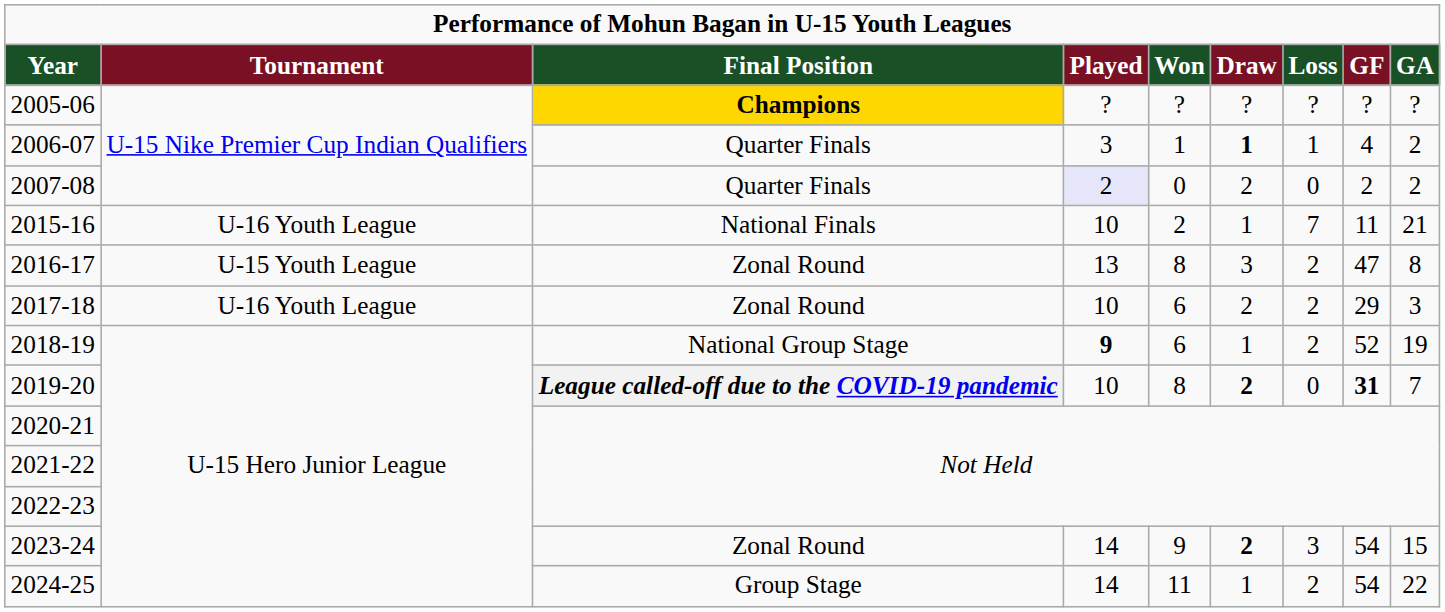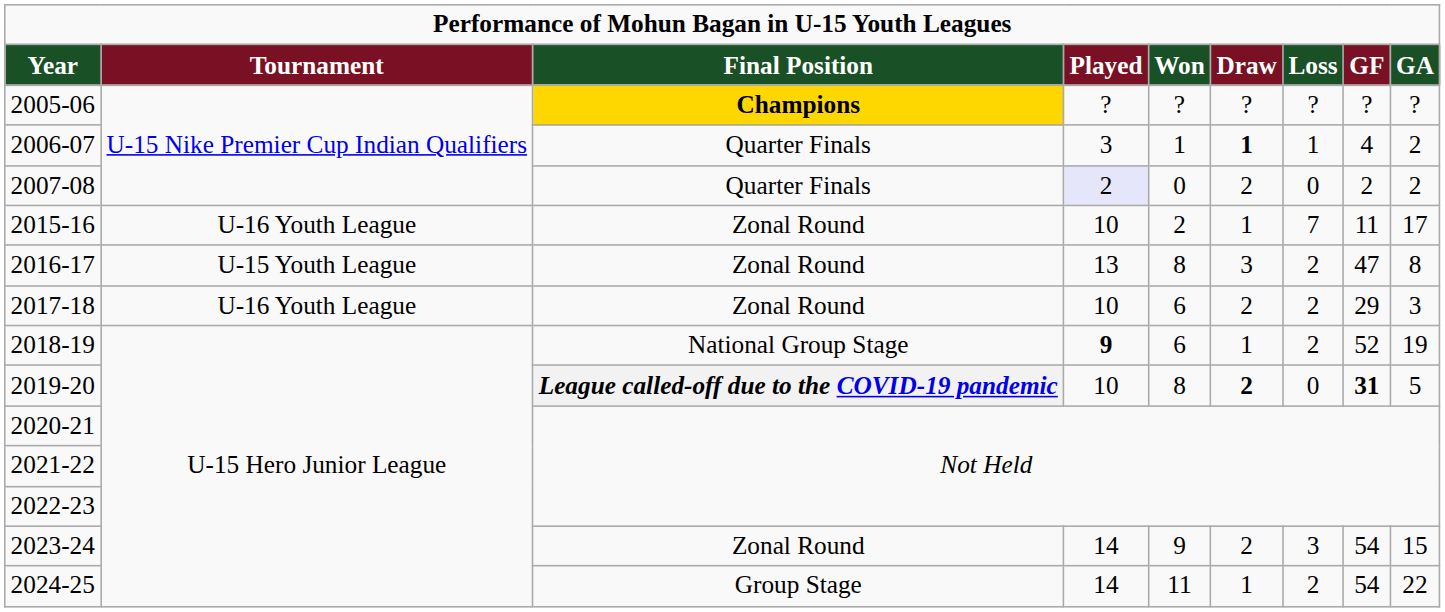(798, 225) National Finals -> (798, 225) Zonal Round
(1415, 225) 21 -> (1415, 225) 17
(1415, 385) 7 -> (1415, 385) 5
(1247, 545) bold -> (1247, 545) normal
